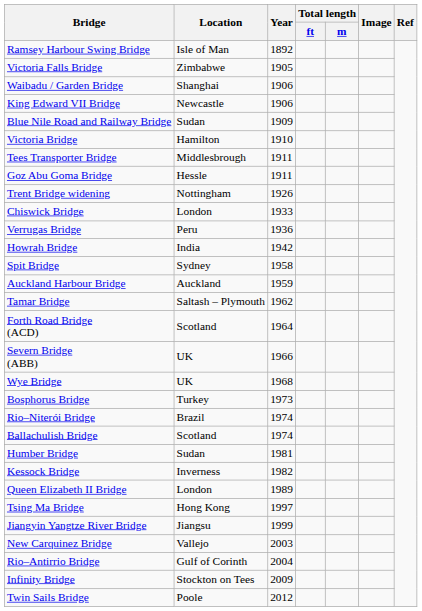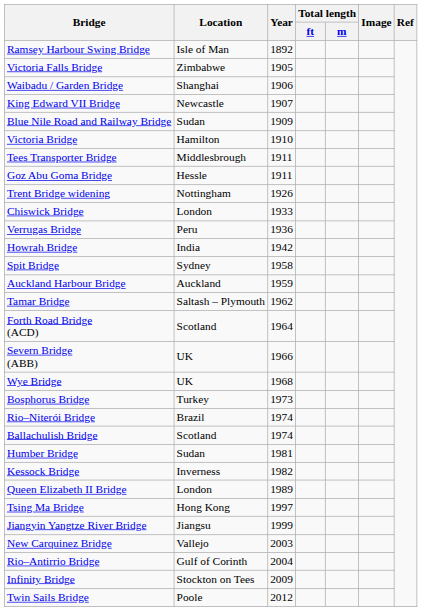(282, 103) 1906 -> (282, 103) 1907
